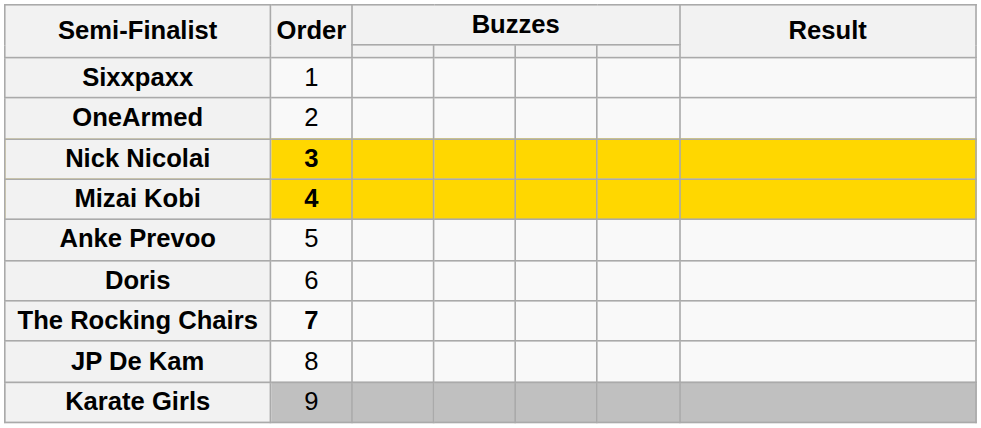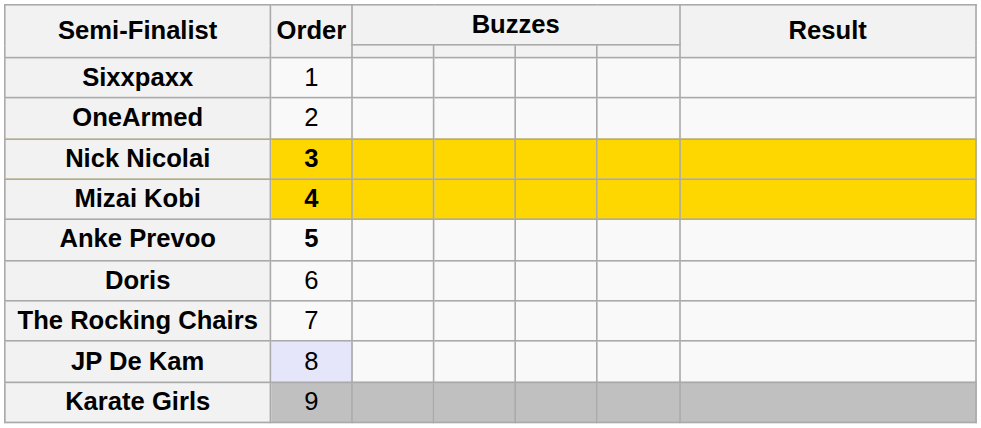(311, 239) normal -> (311, 239) bold
(311, 320) bold -> (311, 320) normal
(311, 361) no background -> (311, 361) lavender background
